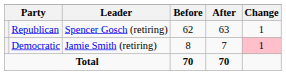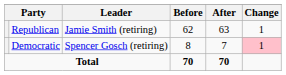(116, 29) Spencer Gosch (retiring) -> (111, 29) Jamie Smith (retiring)
(111, 45) Jamie Smith (retiring) -> (116, 45) Spencer Gosch (retiring)
